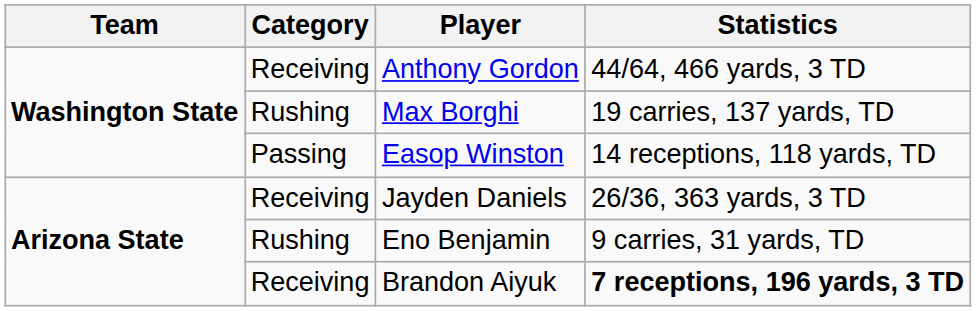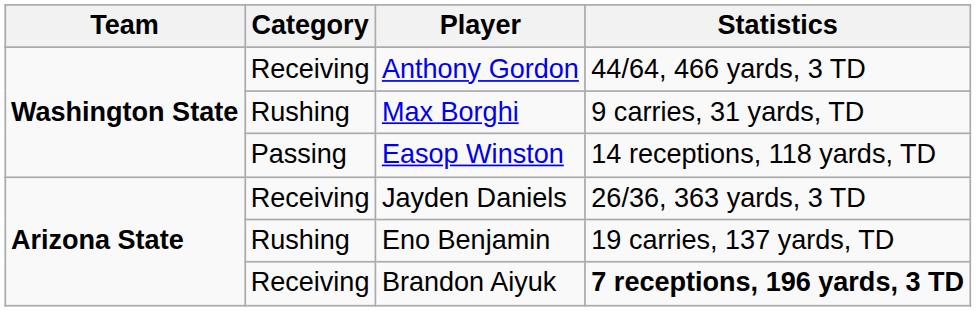(743, 111) 19 carries, 137 yards, TD -> (728, 111) 9 carries, 31 yards, TD
(728, 240) 9 carries, 31 yards, TD -> (743, 240) 19 carries, 137 yards, TD
